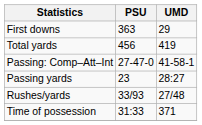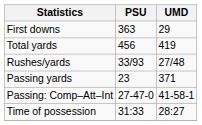rows swapped: (39, 95) <-> (60, 62)
(172, 79) 28:27 -> (167, 79) 371
(167, 112) 371 -> (172, 112) 28:27
